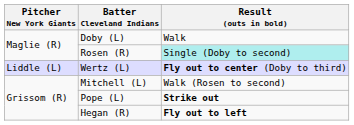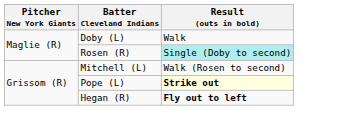- row: (105, 68)
(191, 98) no background -> (191, 83) lightyellow background
